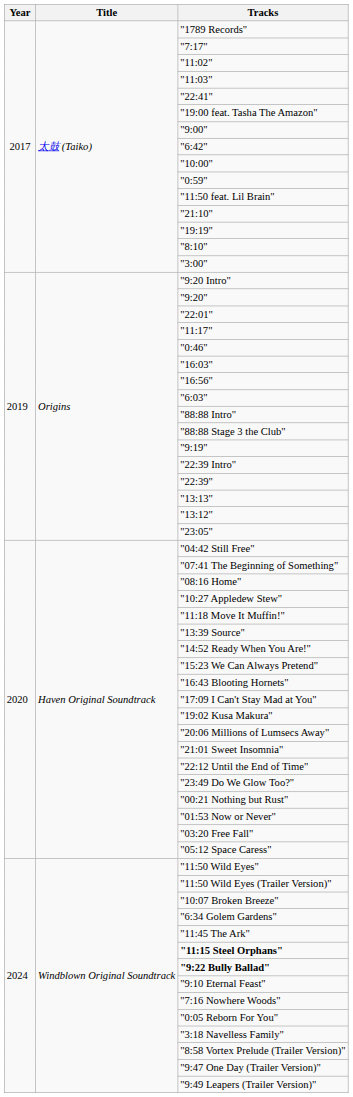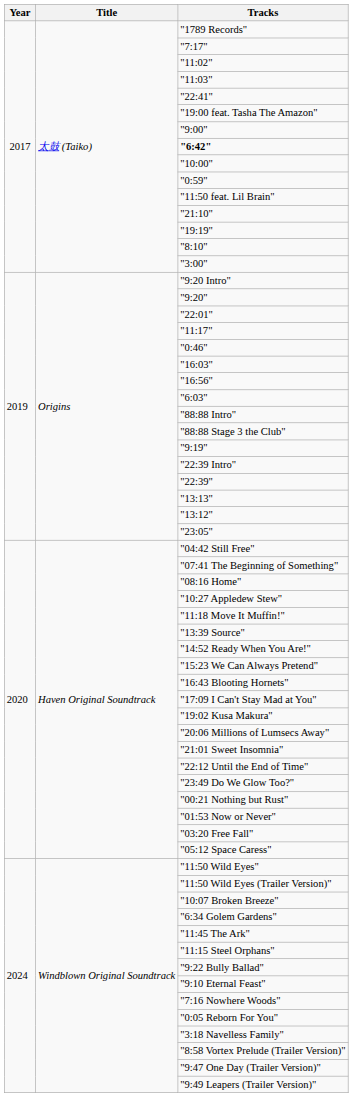(194, 146) normal -> (196, 146) bold
(232, 950) bold -> (227, 950) normal
(225, 967) bold -> (222, 967) normal
